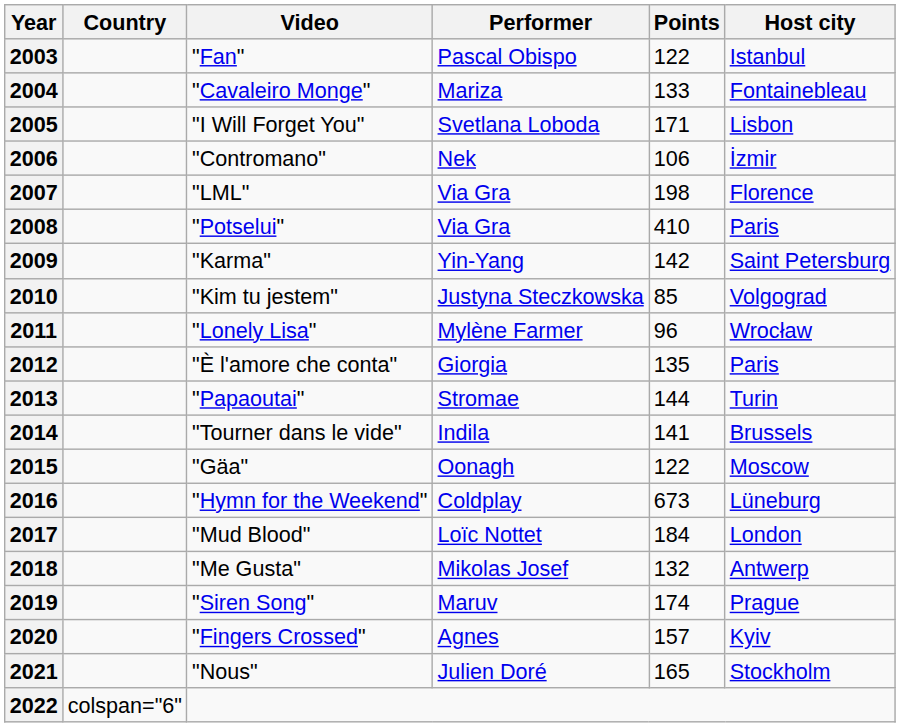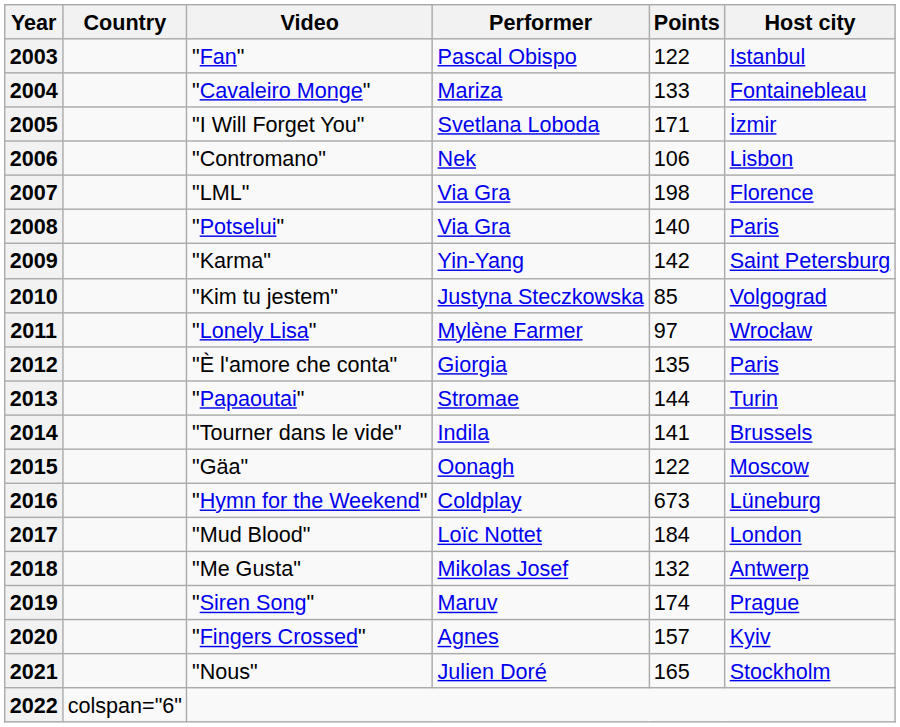(761, 124) Lisbon -> (753, 124) İzmir
(753, 159) İzmir -> (761, 159) Lisbon
(672, 227) 410 -> (672, 227) 140
(666, 330) 96 -> (666, 330) 97
